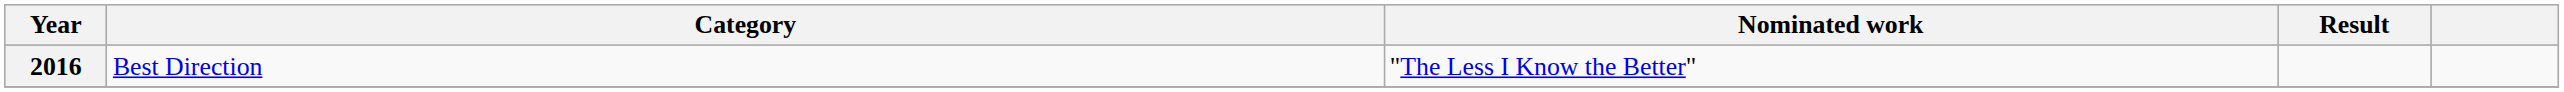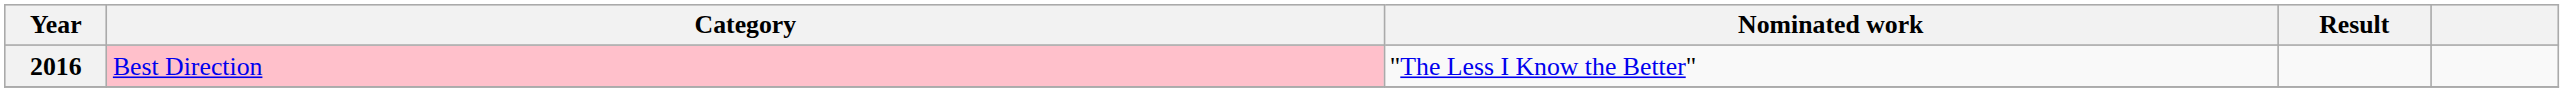(188, 65) no background -> (188, 65) pink background
